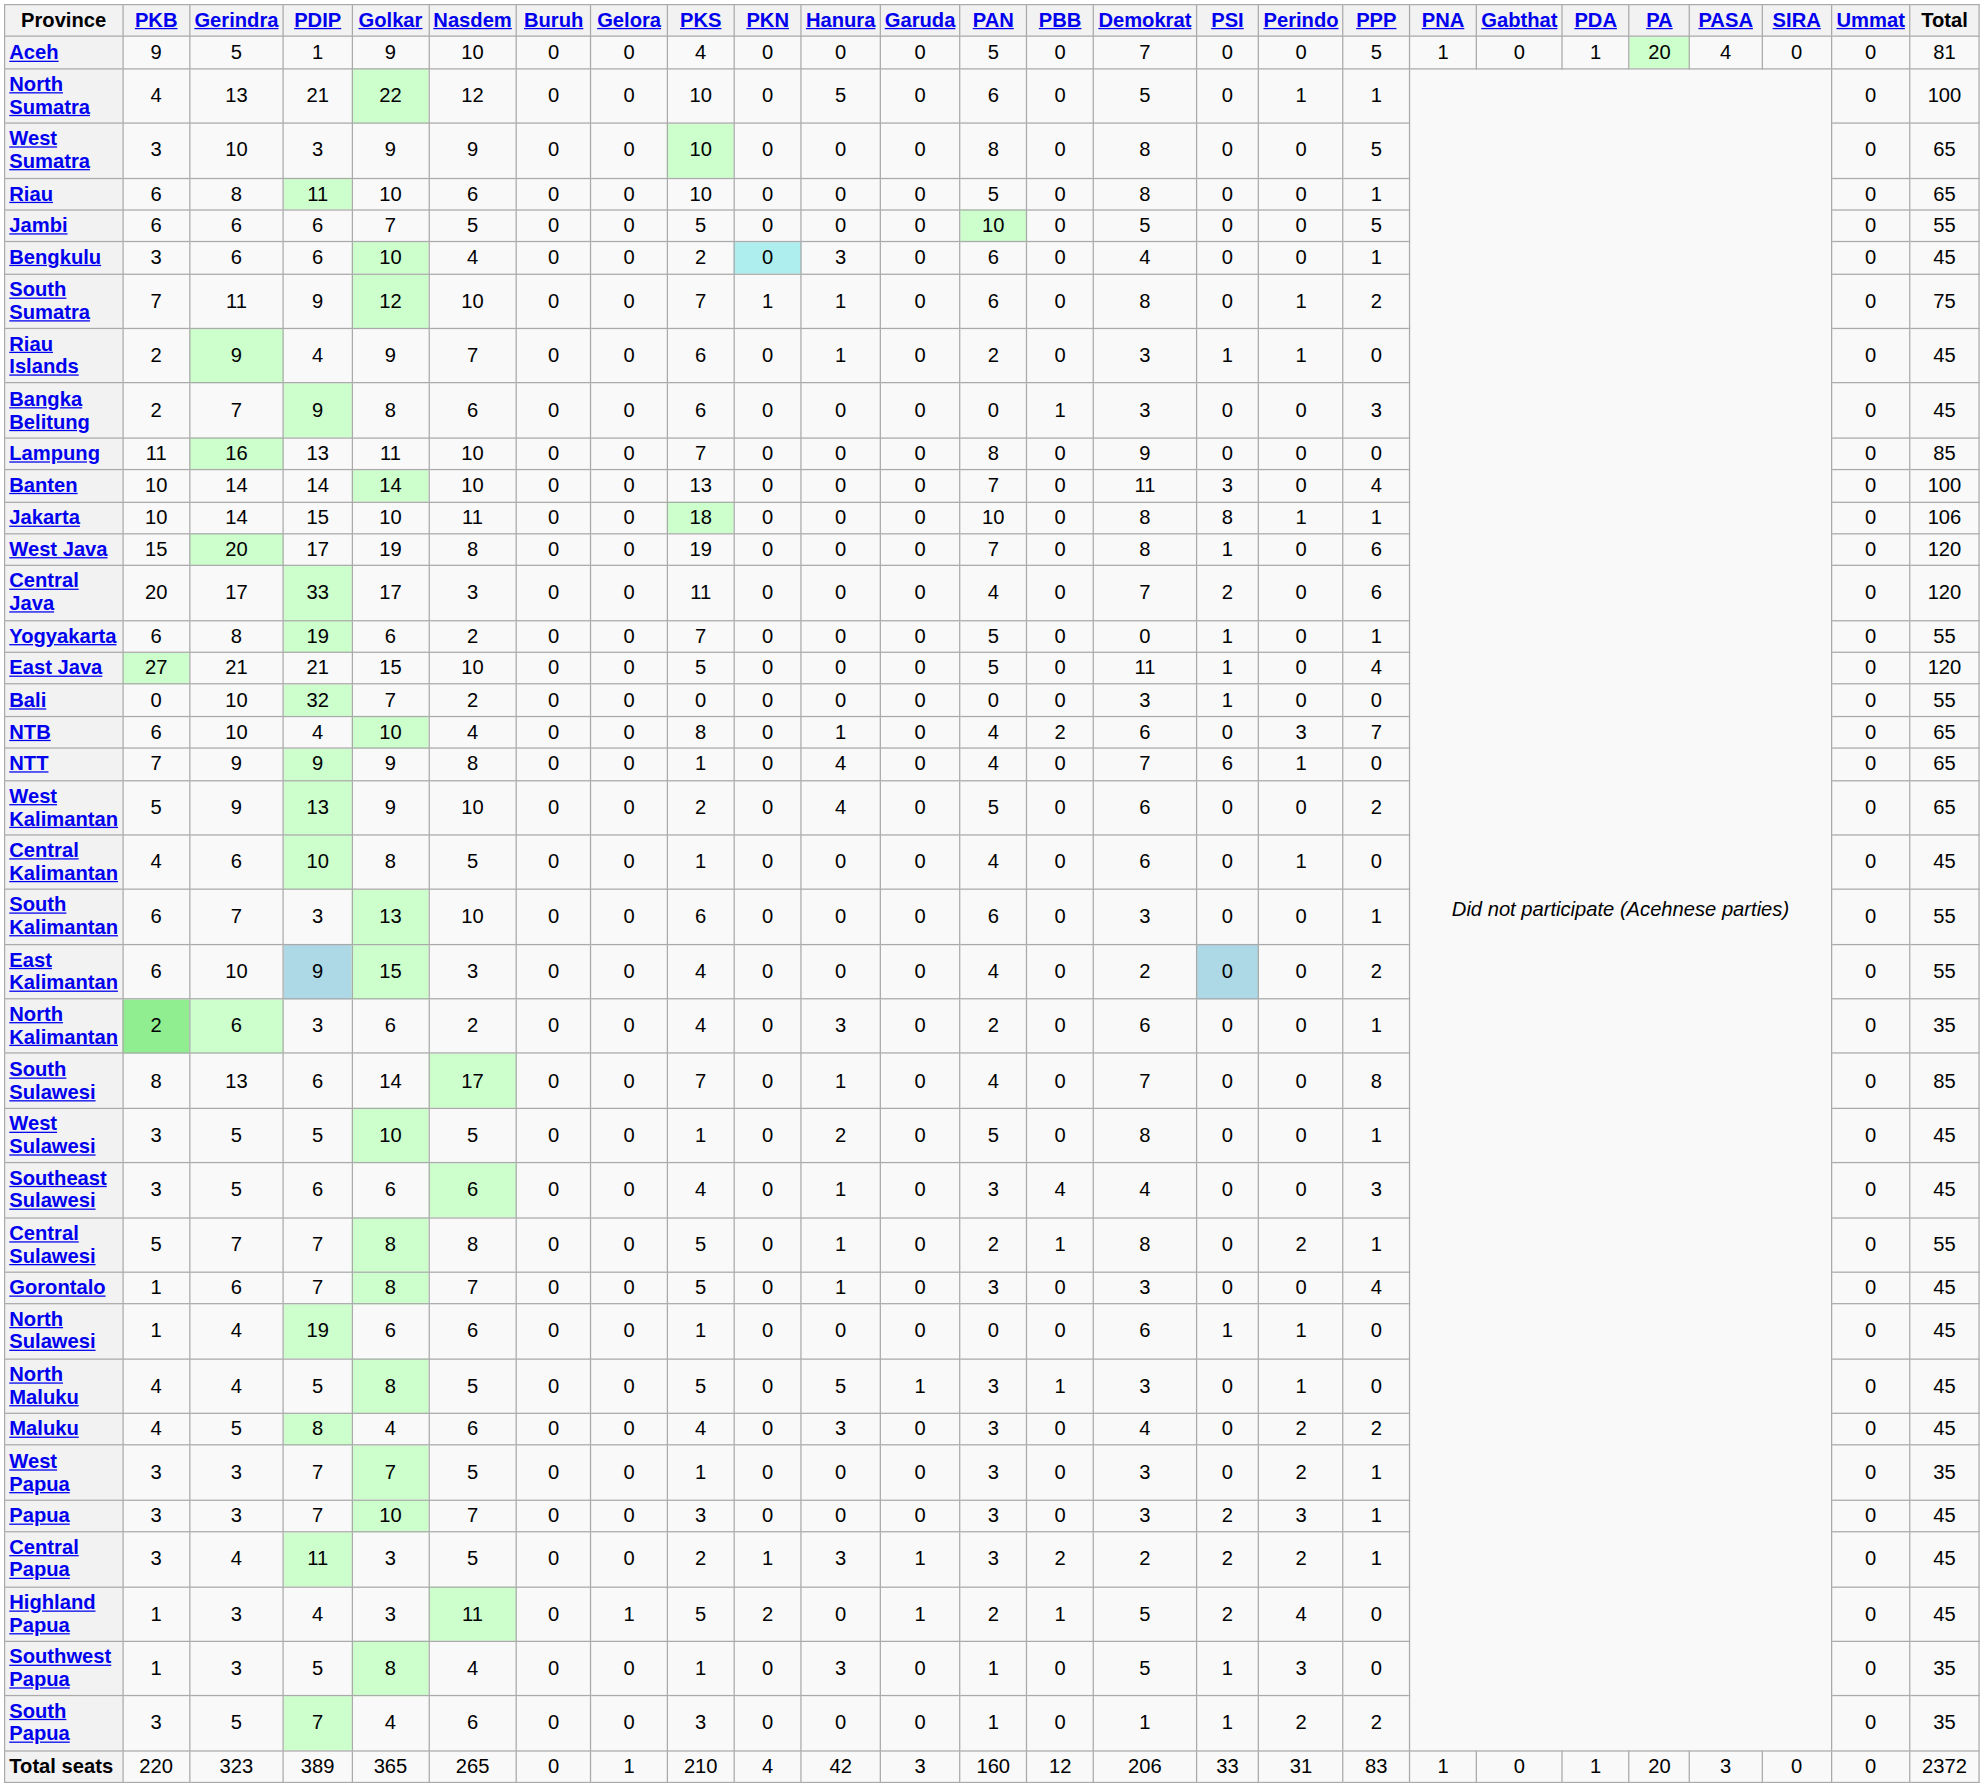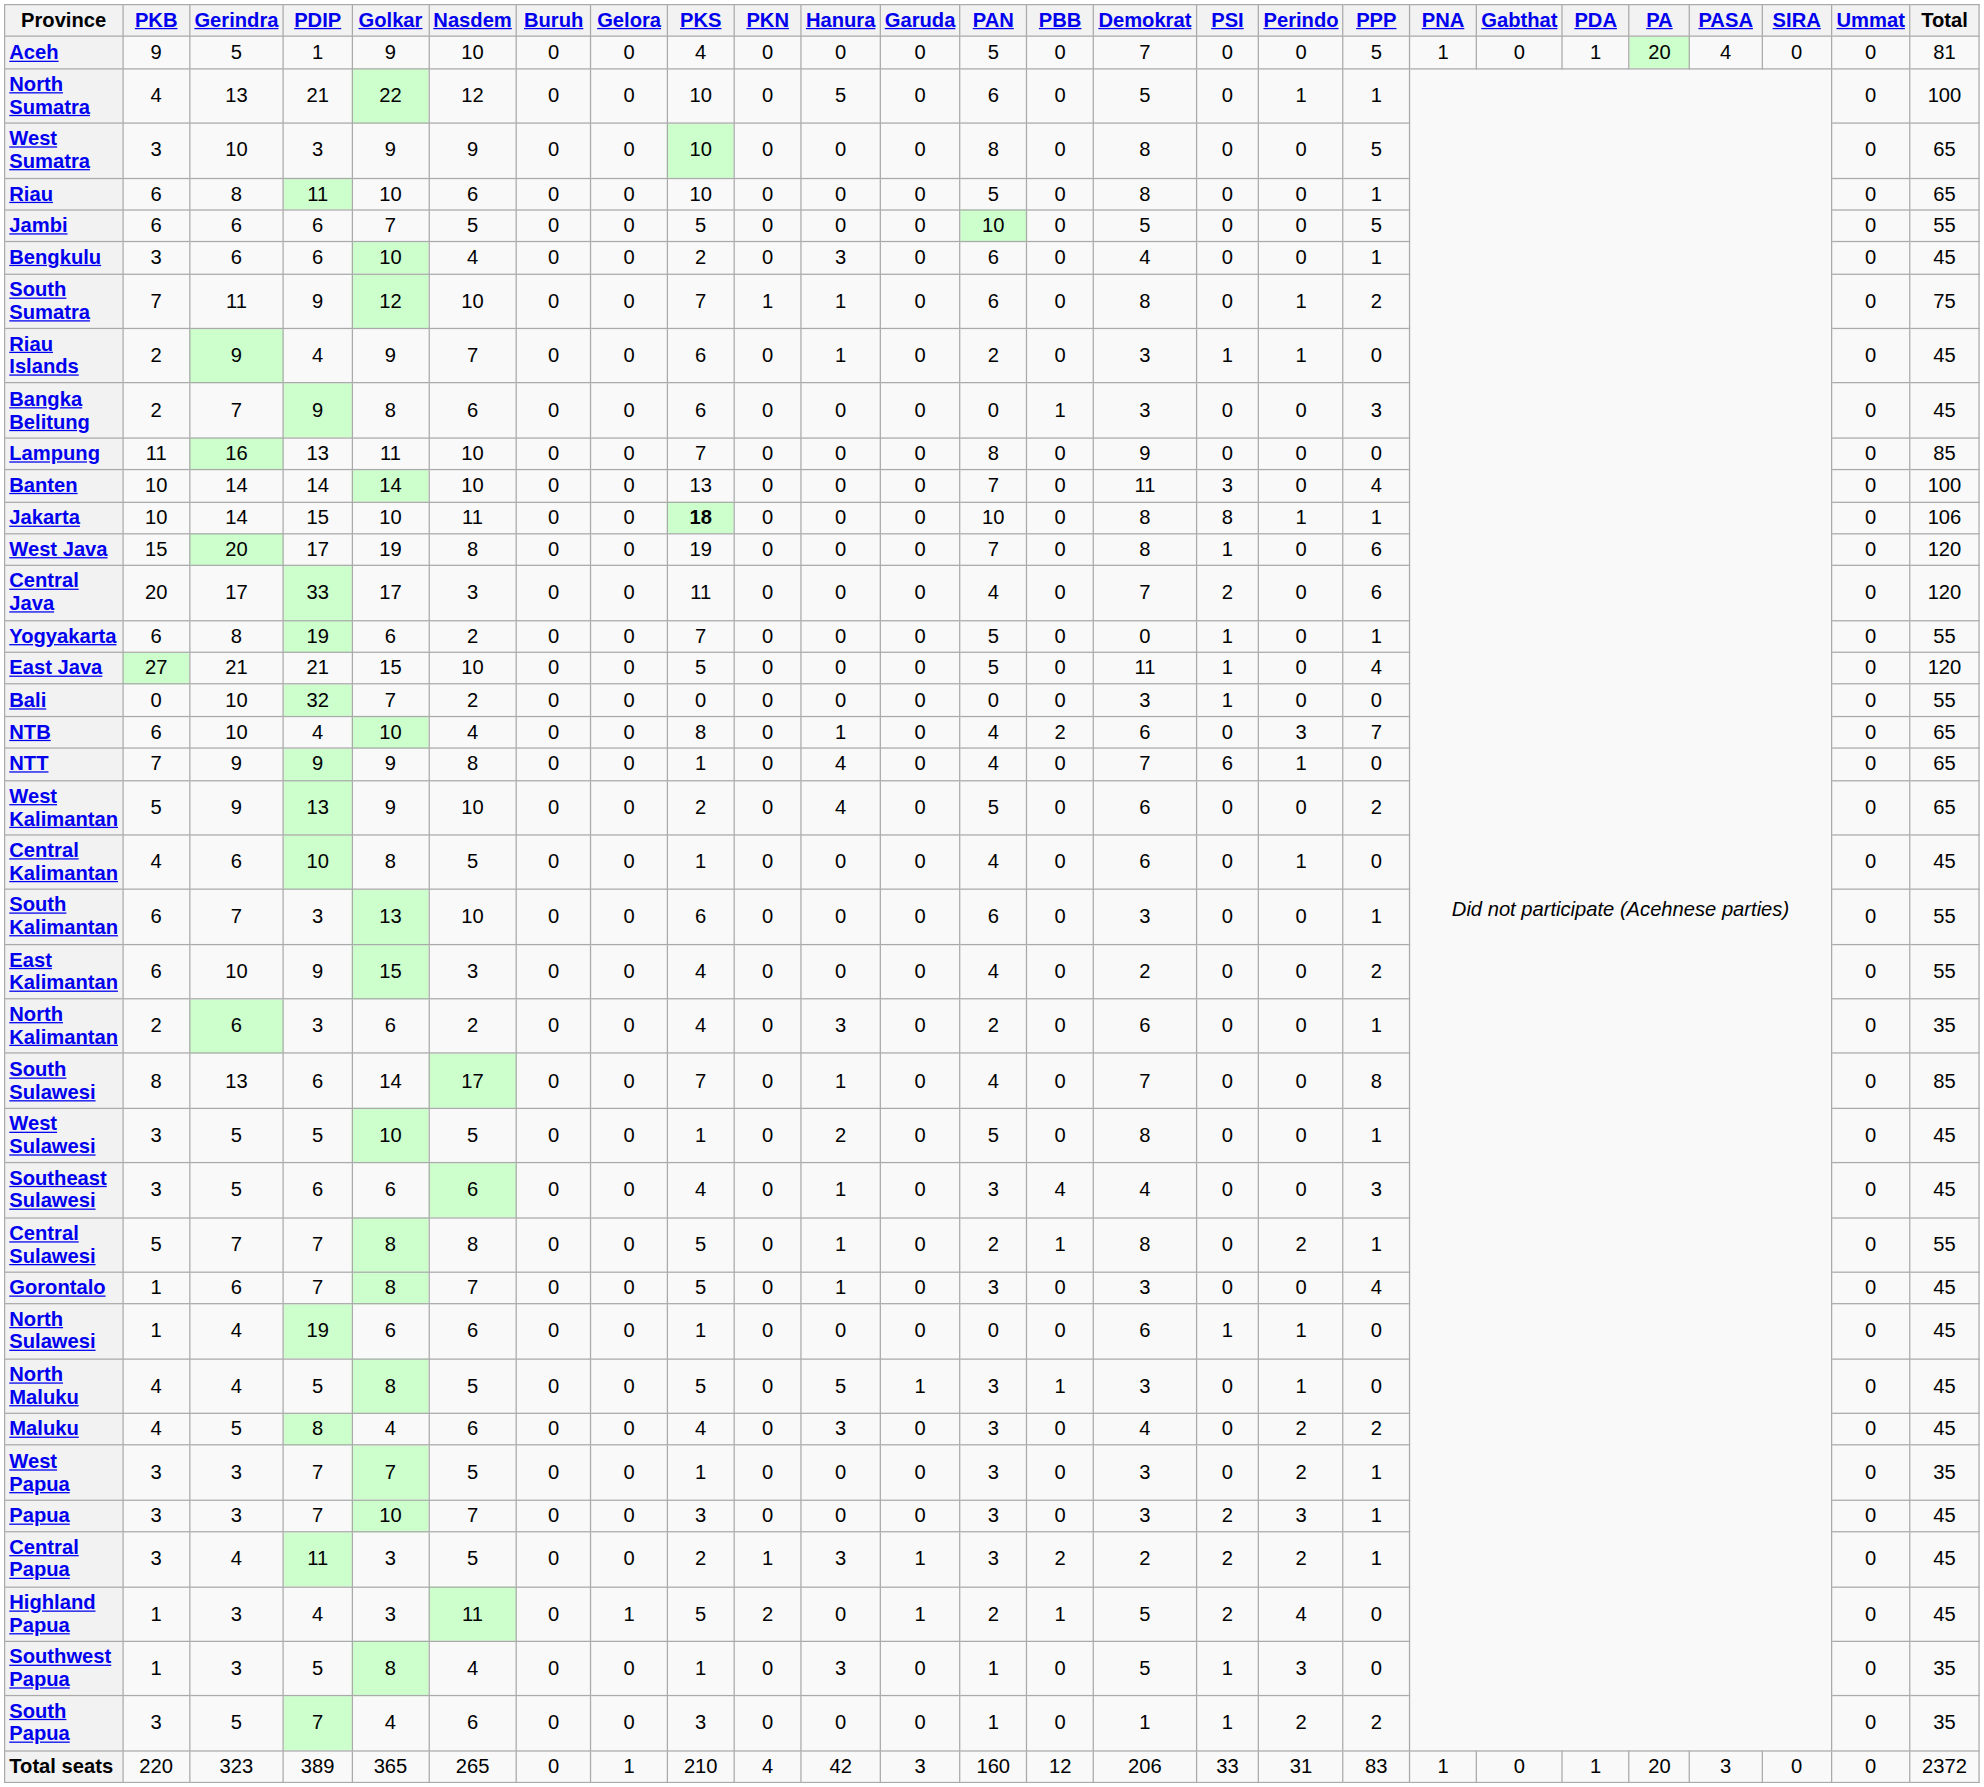(768, 257) paleturquoise background -> (768, 257) no background
(701, 517) normal -> (701, 517) bold
(318, 971) lightblue background -> (318, 971) no background
(1227, 971) lightblue background -> (1227, 971) no background
(156, 1025) lightgreen background -> (156, 1025) no background
